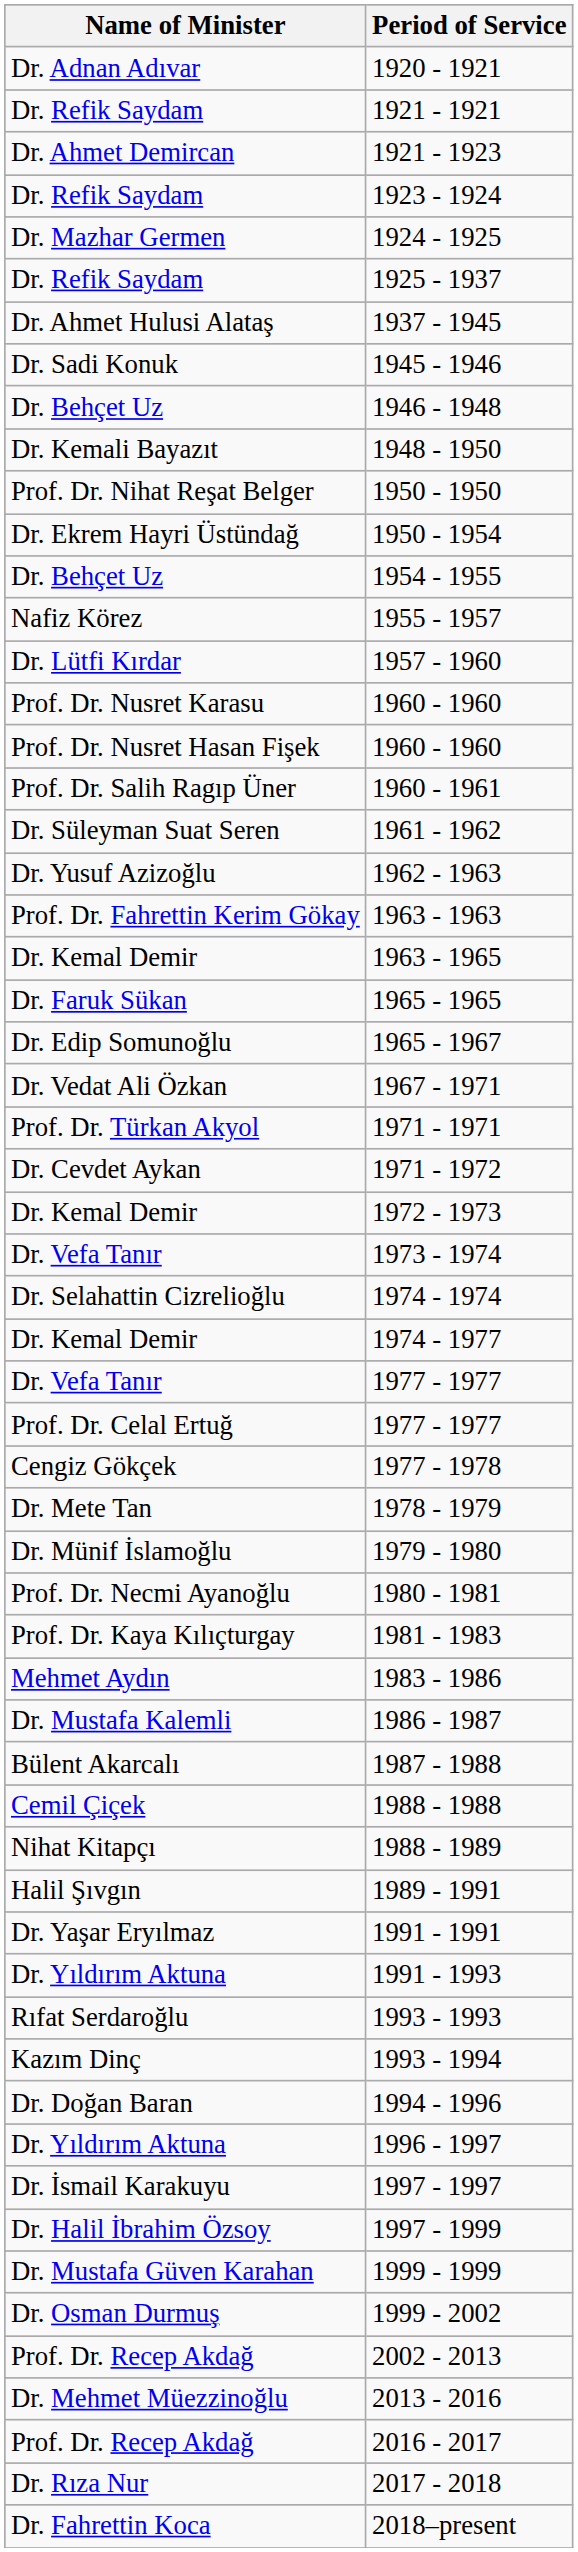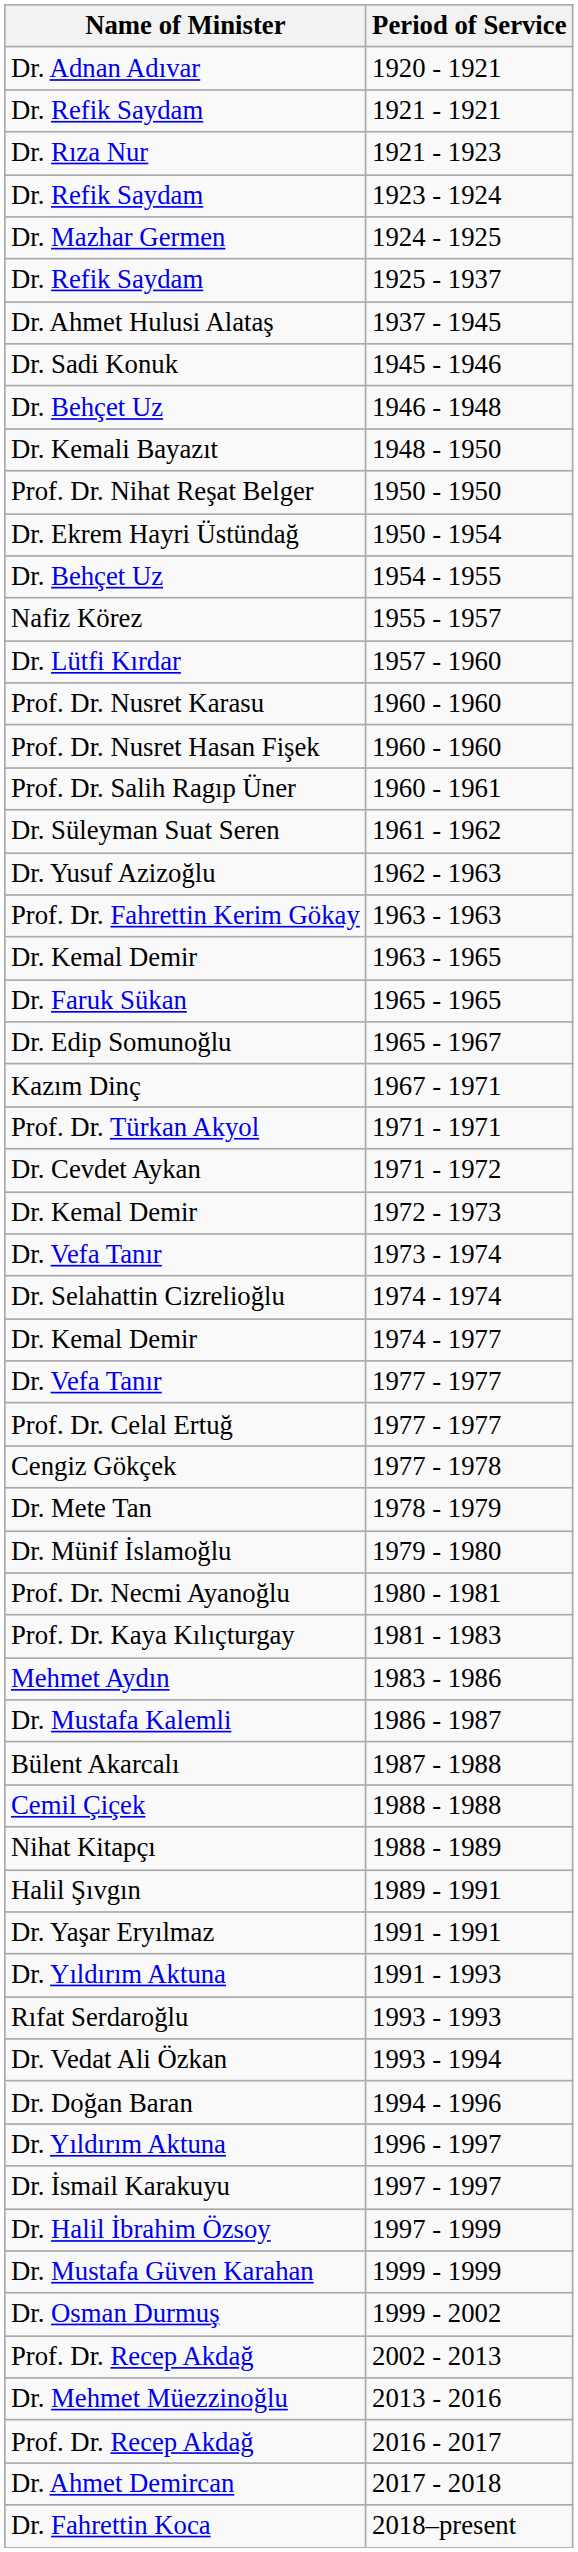(123, 152) Dr. Ahmet Demircan -> (80, 152) Dr. Rıza Nur
(119, 1085) Dr. Vedat Ali Özkan -> (76, 1085) Kazım Dinç
(76, 2059) Kazım Dinç -> (119, 2059) Dr. Vedat Ali Özkan
(80, 2483) Dr. Rıza Nur -> (123, 2483) Dr. Ahmet Demircan
